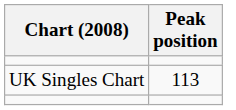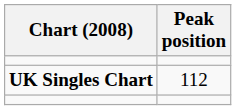(77, 79) normal -> (81, 79) bold
(185, 79) 113 -> (194, 79) 112
